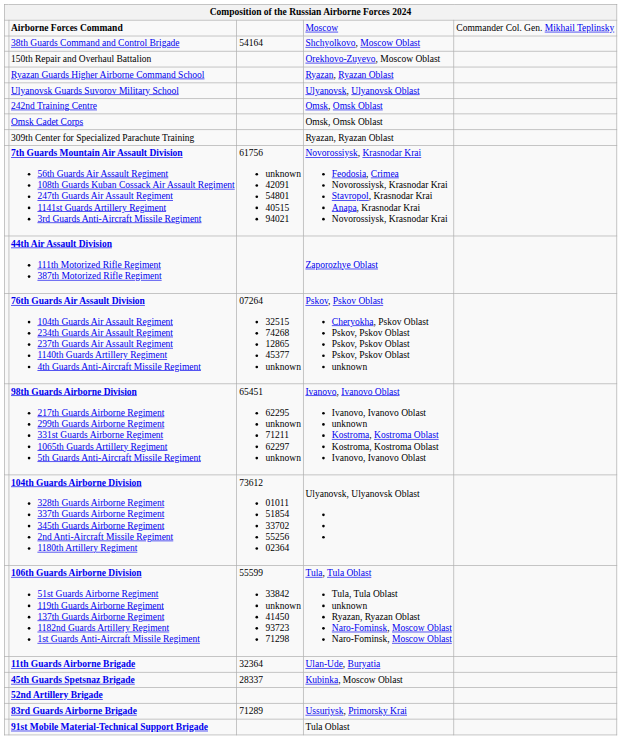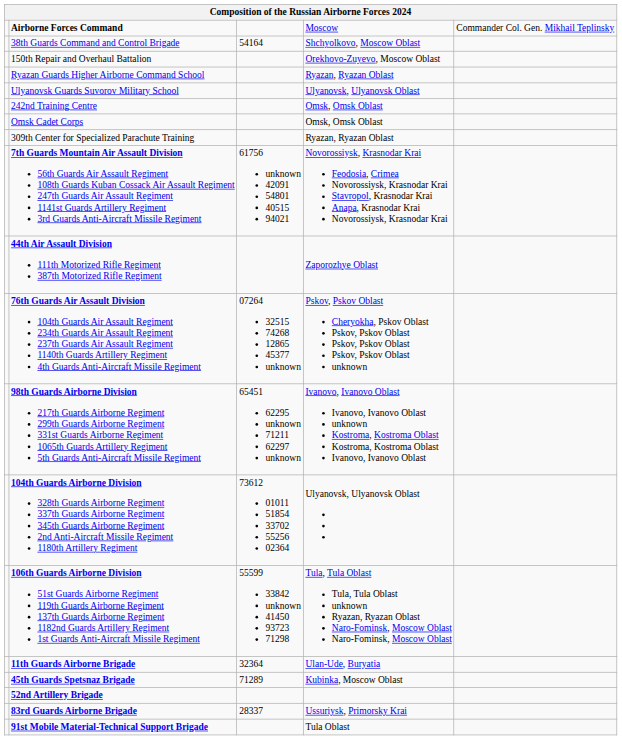(251, 680) 28337 -> (251, 680) 71289
(251, 711) 71289 -> (251, 711) 28337
